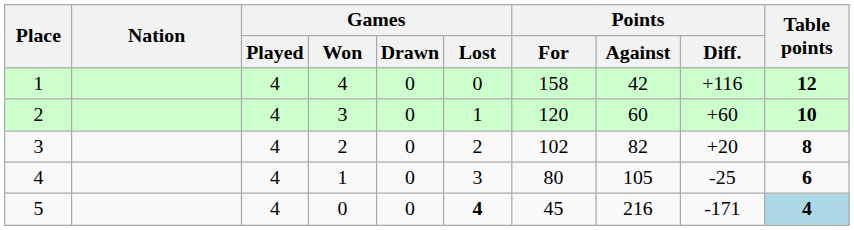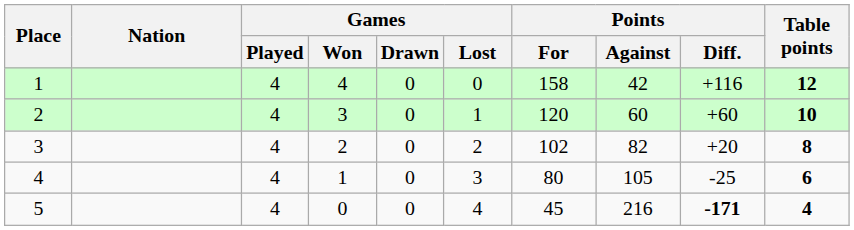(477, 209) bold -> (477, 209) normal
(722, 209) normal -> (722, 209) bold
(807, 209) lightblue background -> (807, 209) no background
